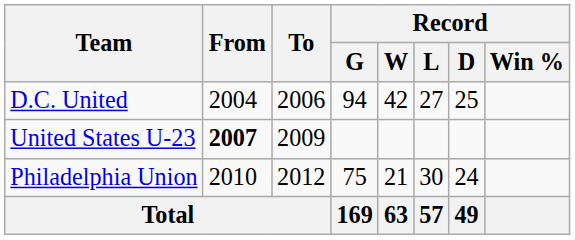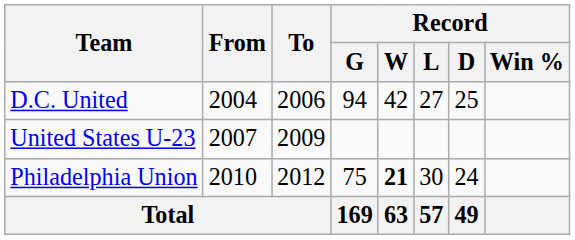(233, 138) bold -> (233, 138) normal
(396, 176) normal -> (396, 176) bold
